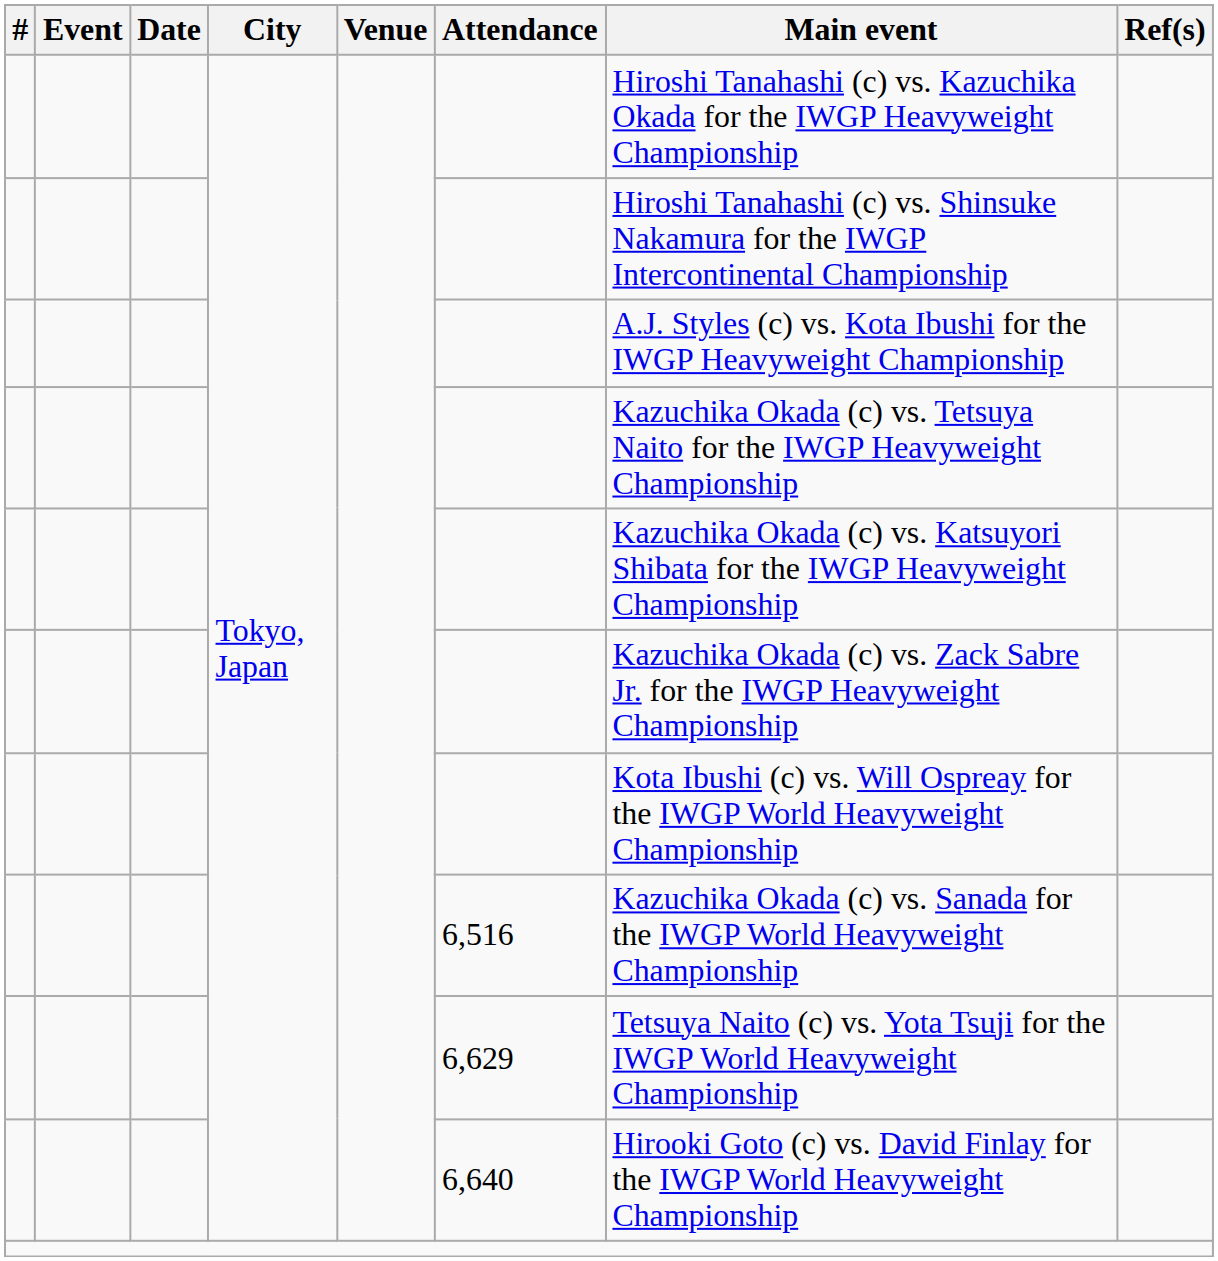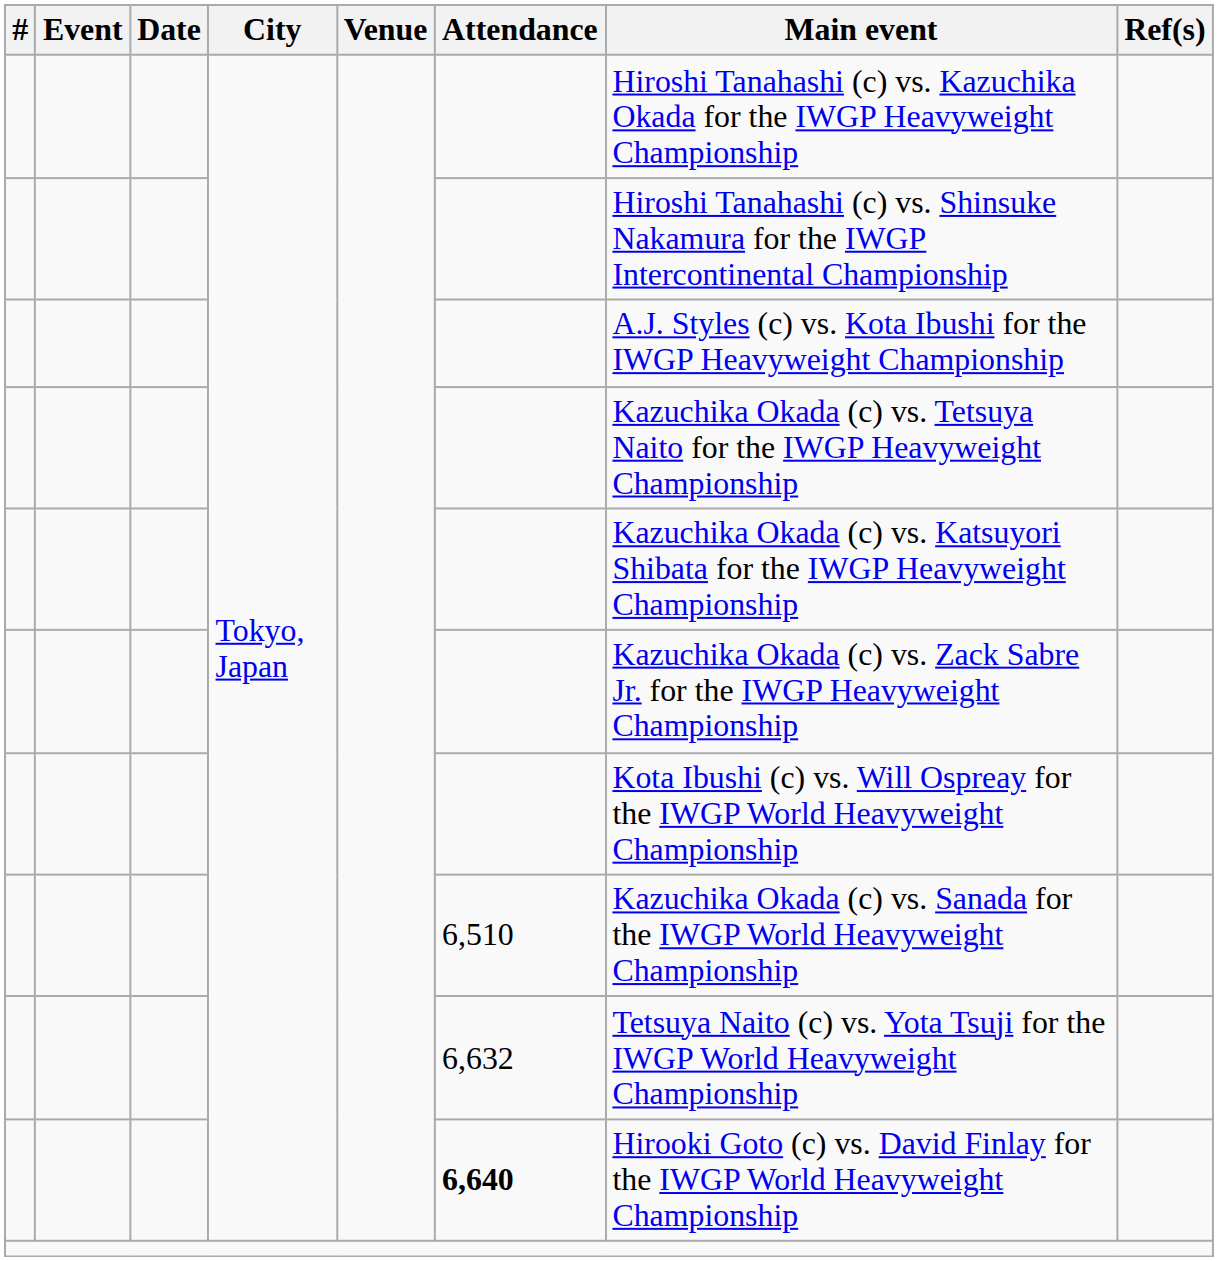(478, 935) 6,516 -> (478, 935) 6,510
(478, 1057) 6,629 -> (478, 1057) 6,632
(478, 1179) normal -> (478, 1179) bold
